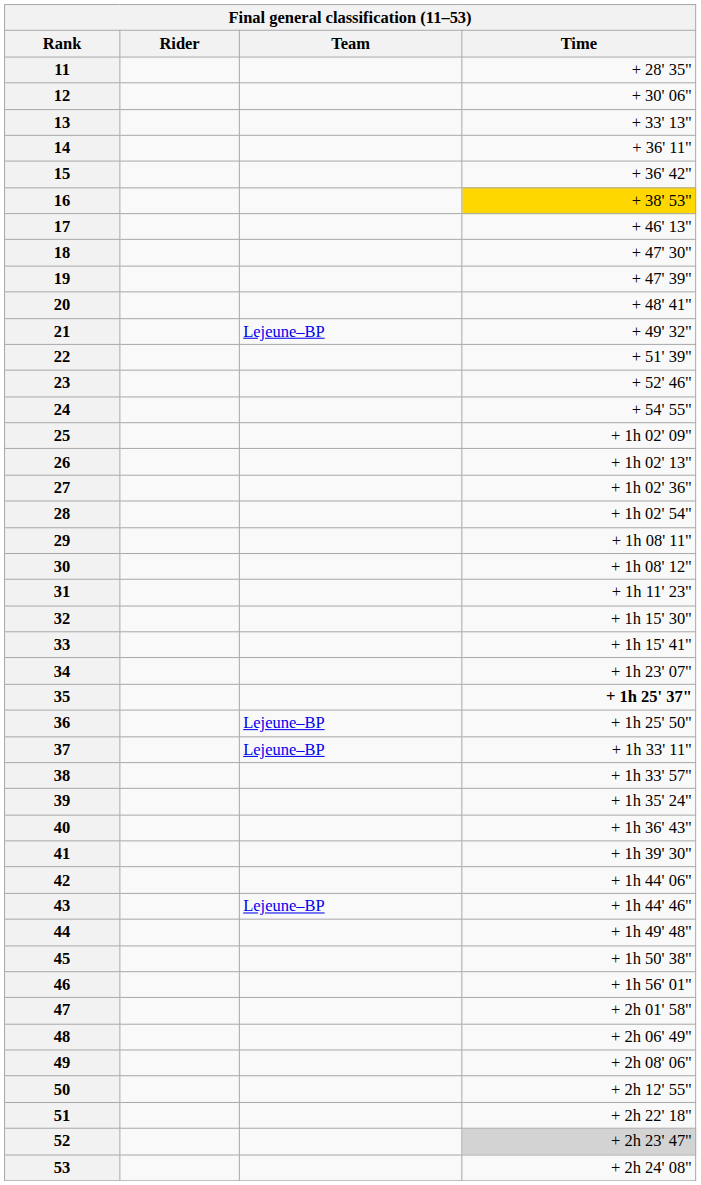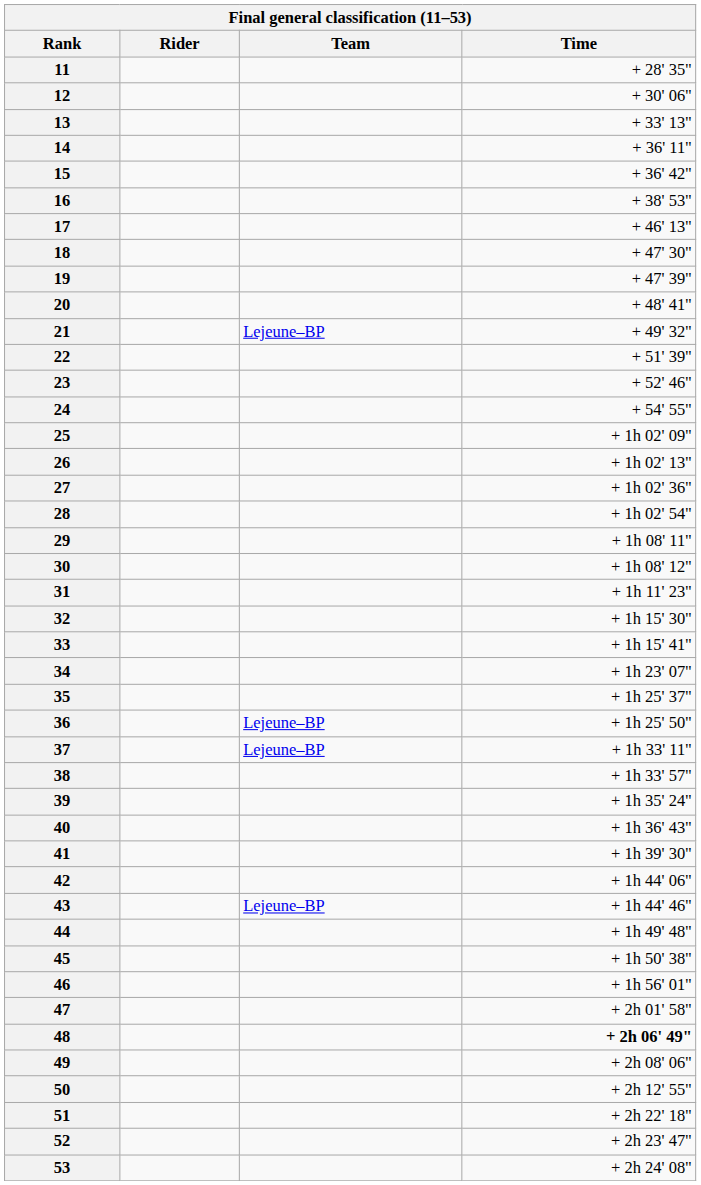(662, 200) gold background -> (662, 200) no background
(649, 697) bold -> (651, 697) normal
(651, 1036) normal -> (649, 1036) bold
(651, 1141) lightgrey background -> (651, 1141) no background
